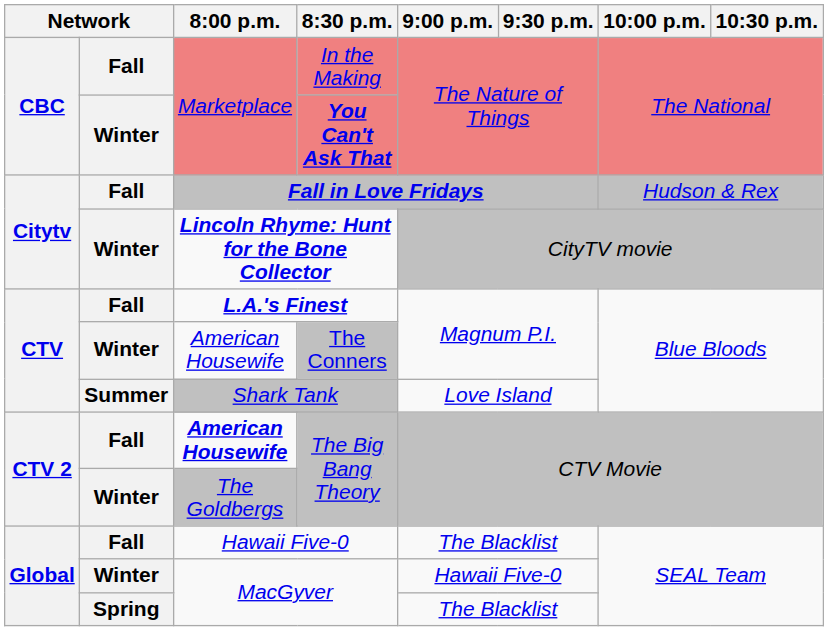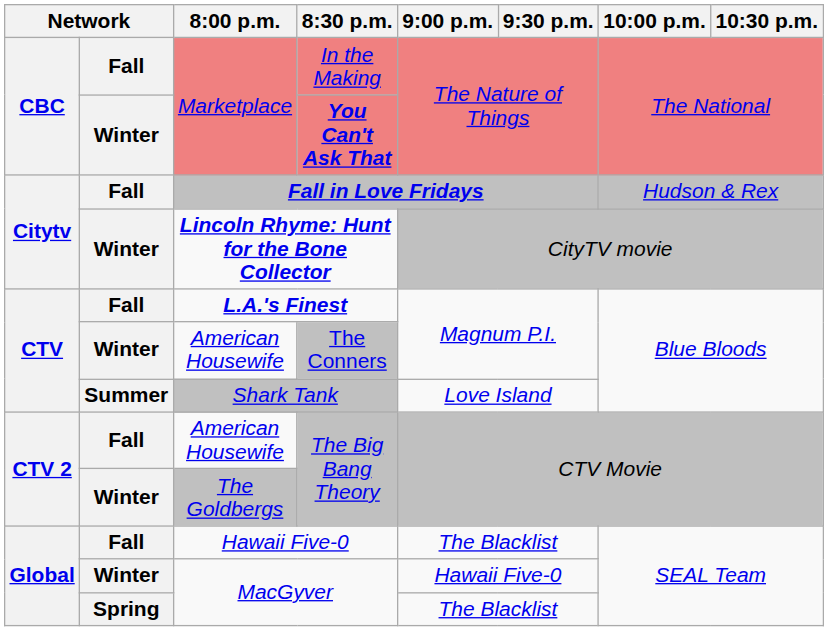(235, 440) bold -> (235, 440) normal
